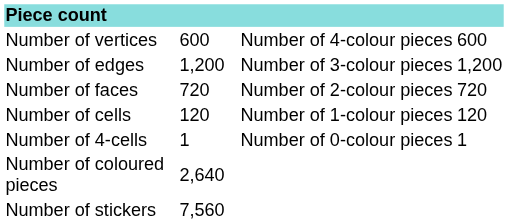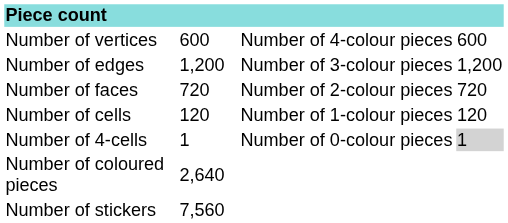(462, 139) no background -> (462, 139) lightgrey background
